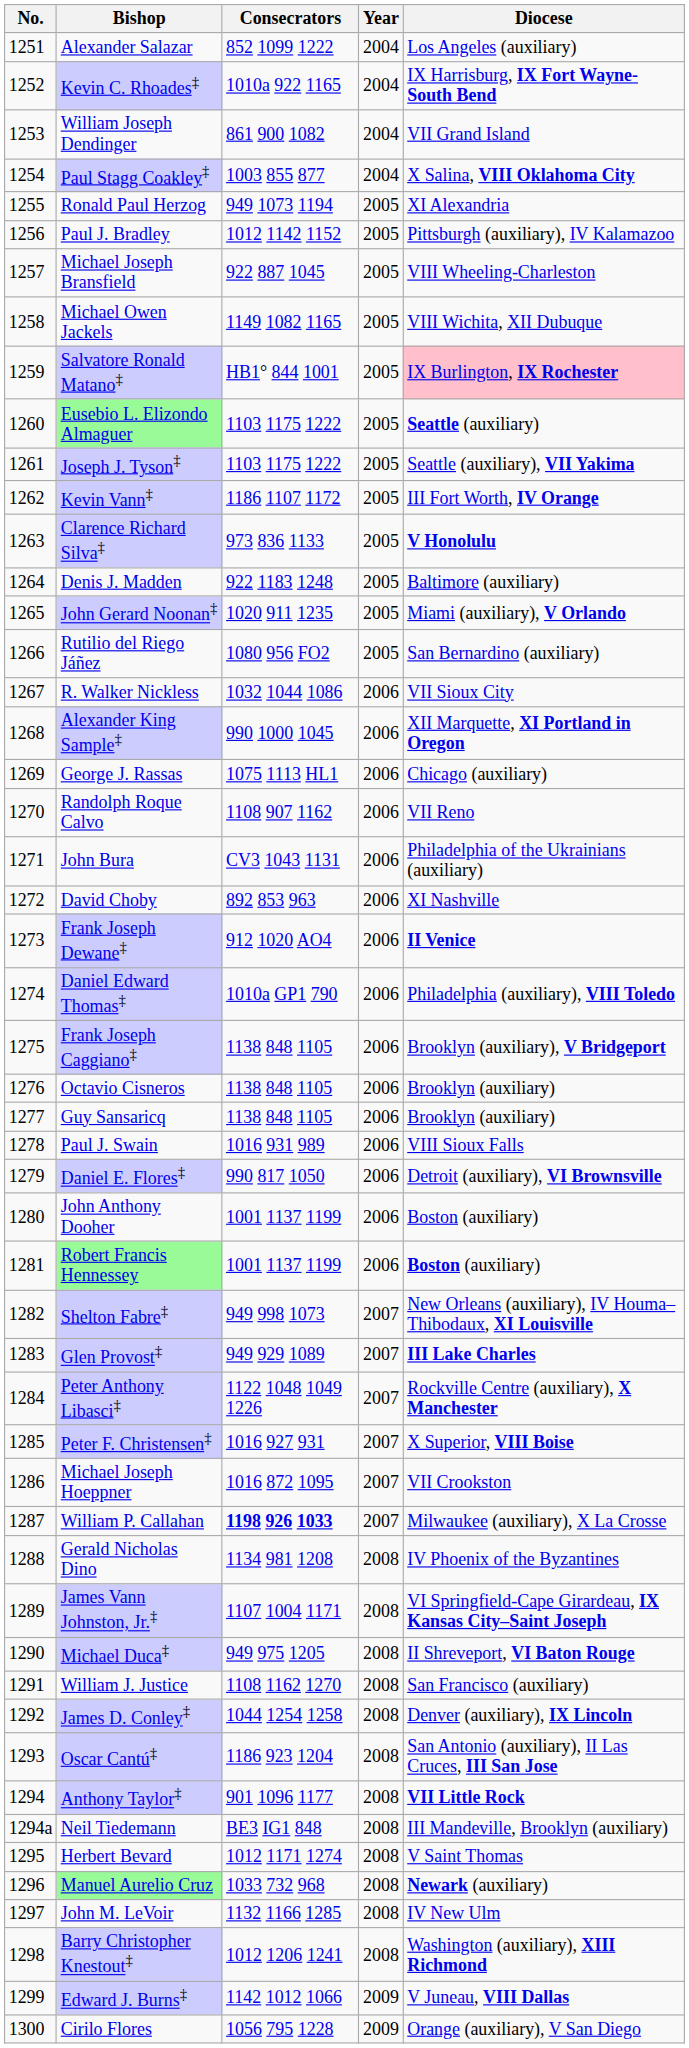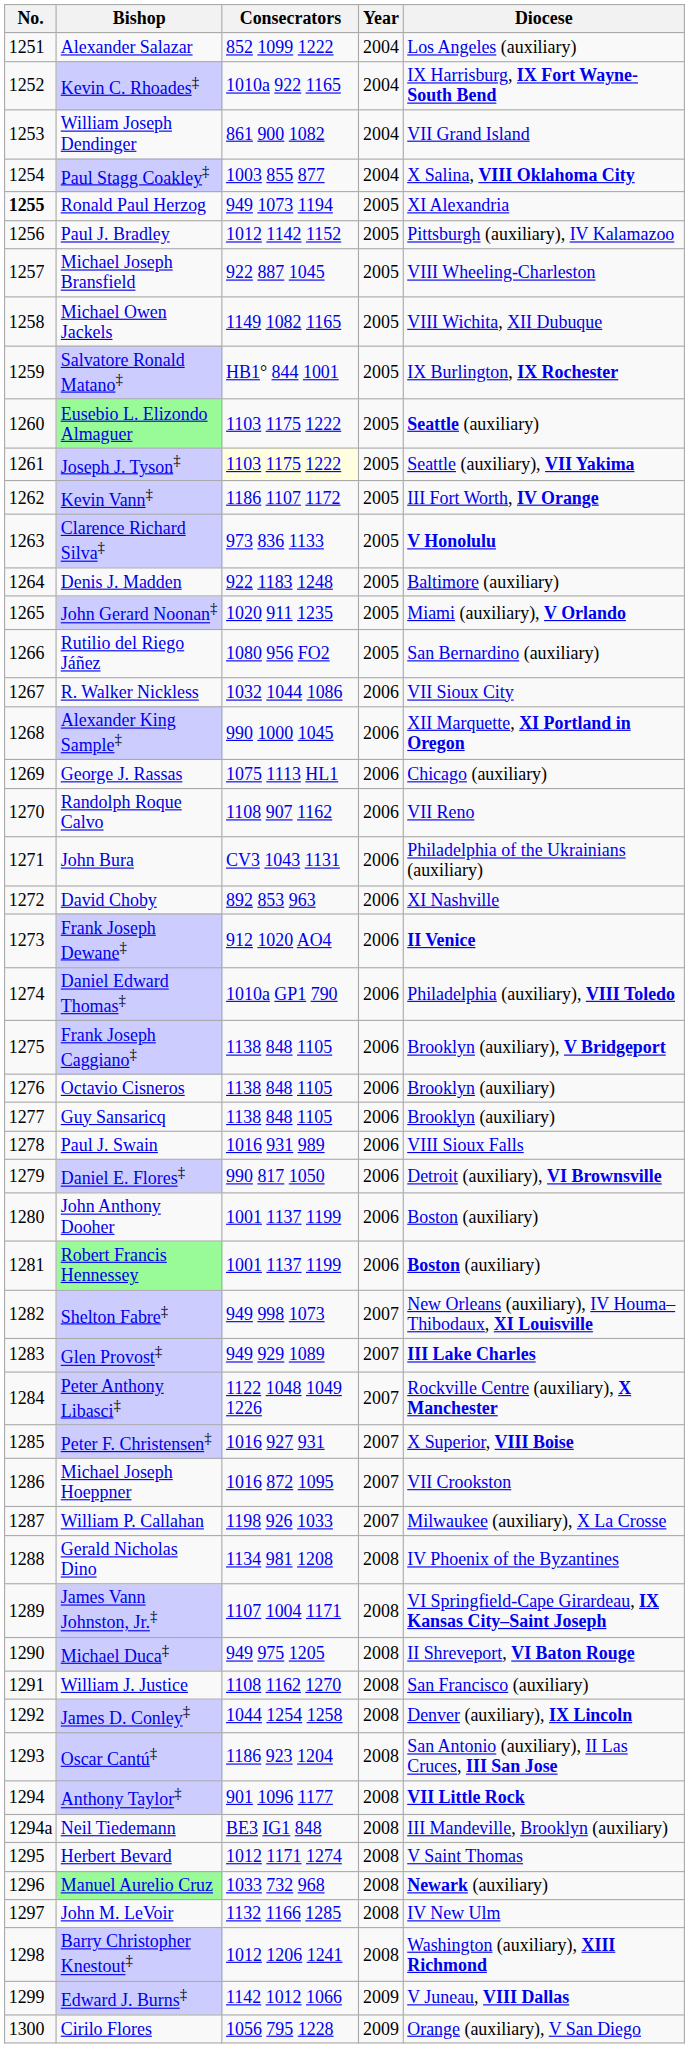(27, 205) normal -> (27, 205) bold
(513, 372) pink background -> (513, 372) no background
(284, 464) no background -> (284, 464) lightyellow background
(279, 1521) bold -> (279, 1521) normal
